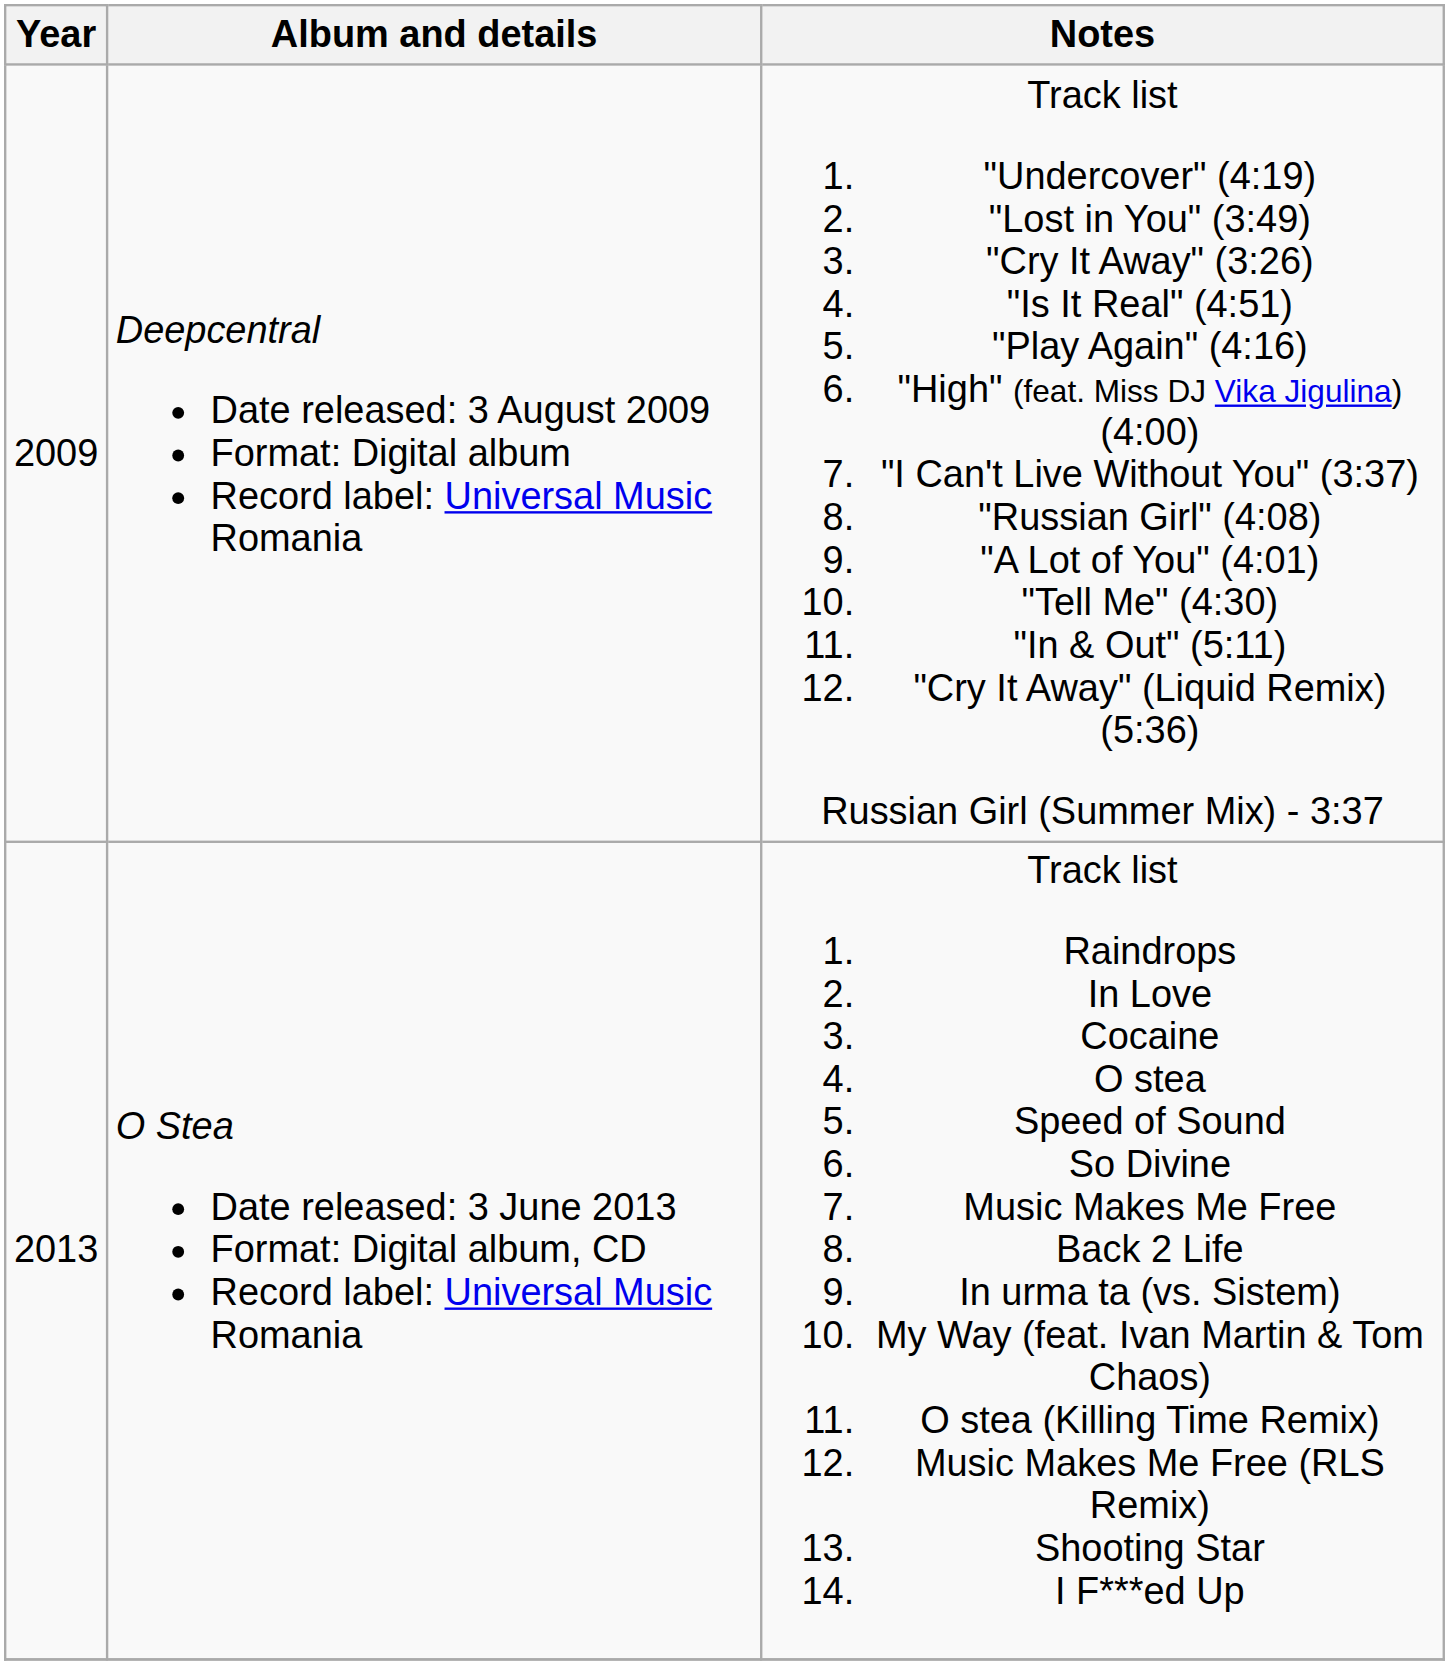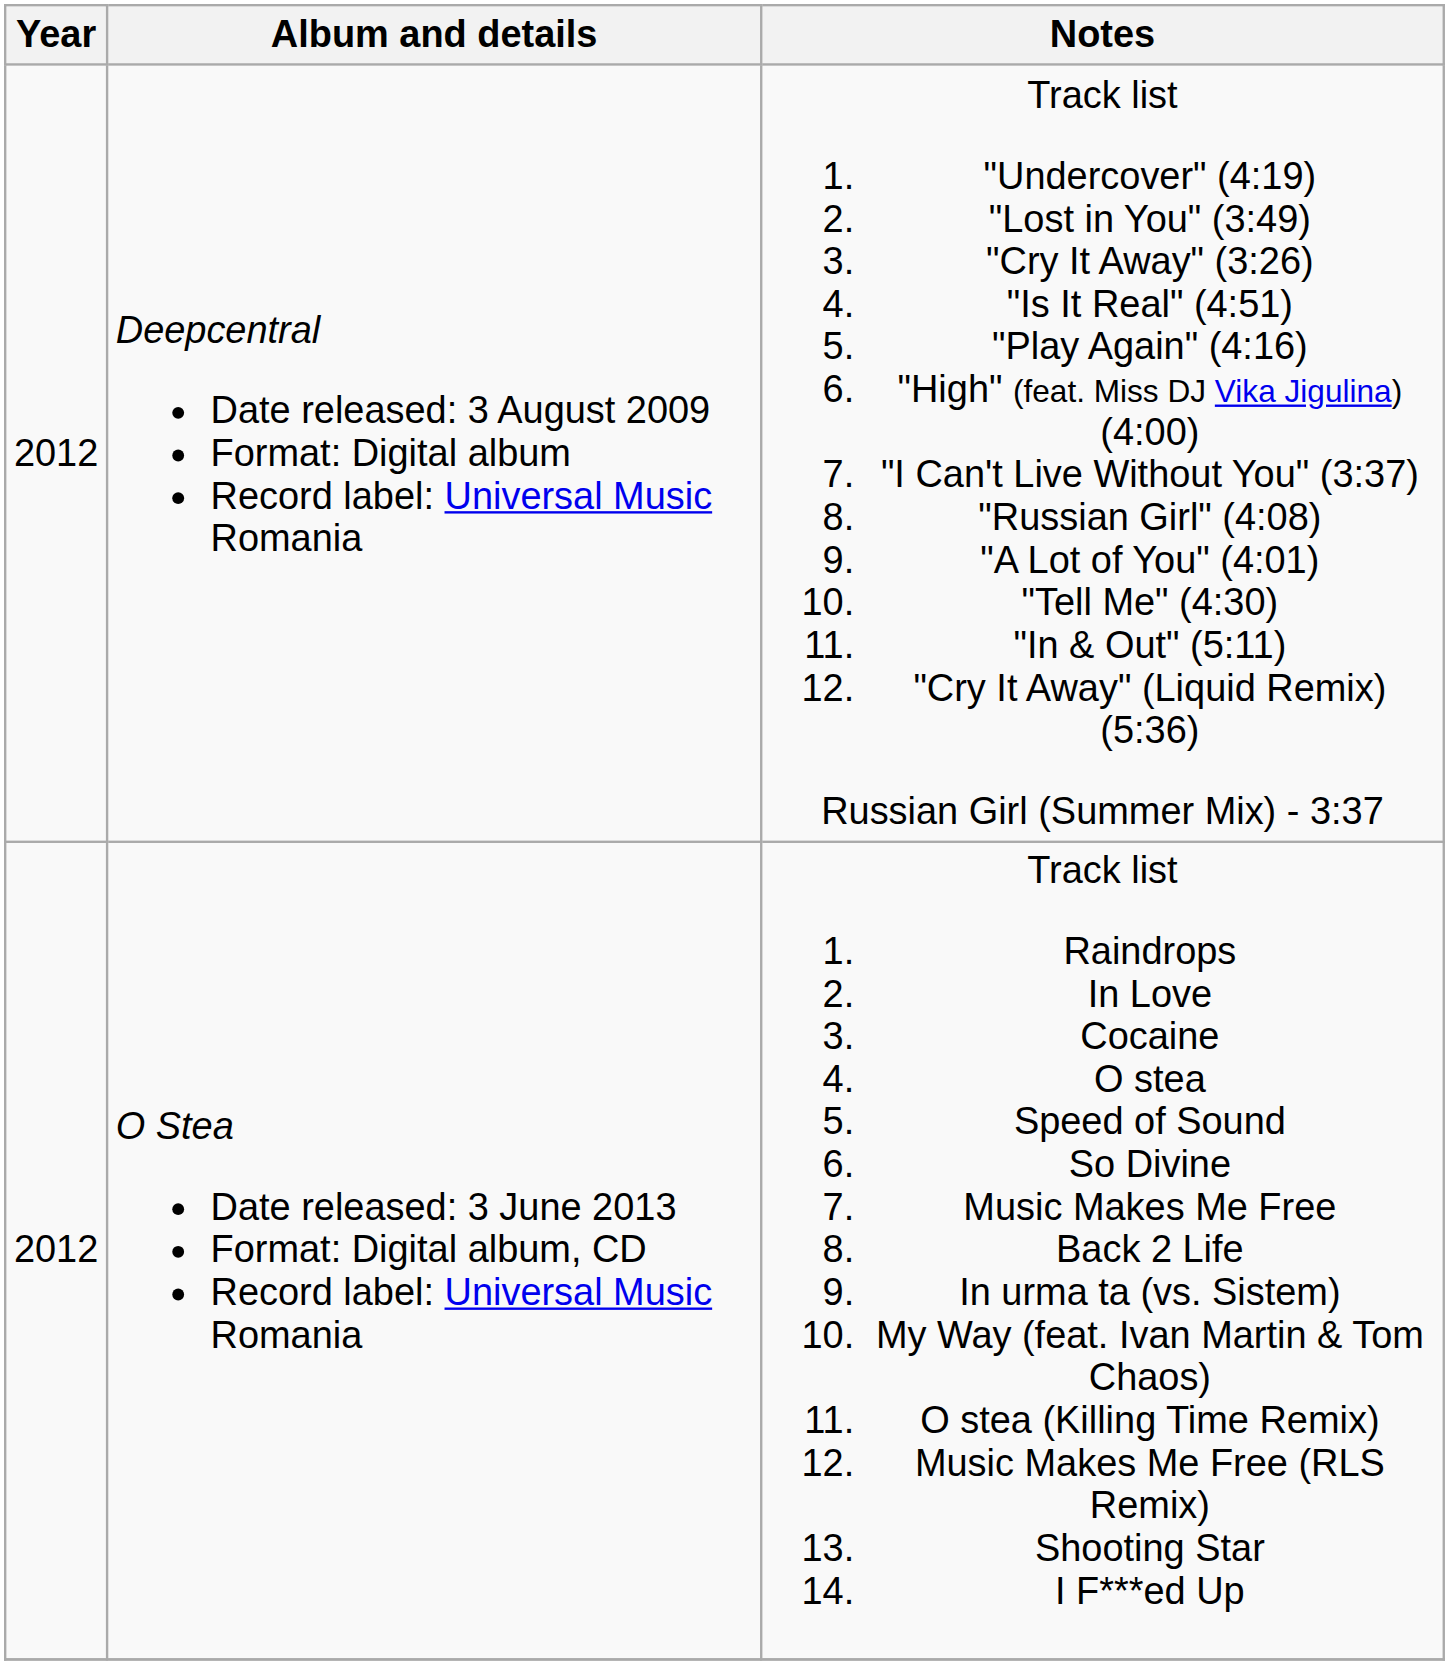(56, 452) 2009 -> (56, 452) 2012
(56, 1249) 2013 -> (56, 1249) 2012
